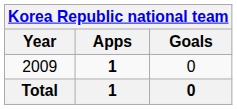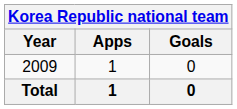(112, 66) bold -> (112, 66) normal
